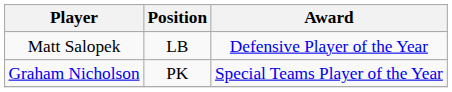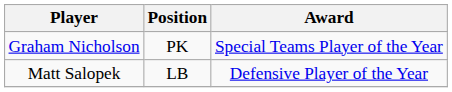rows swapped: (74, 73) <-> (74, 45)
